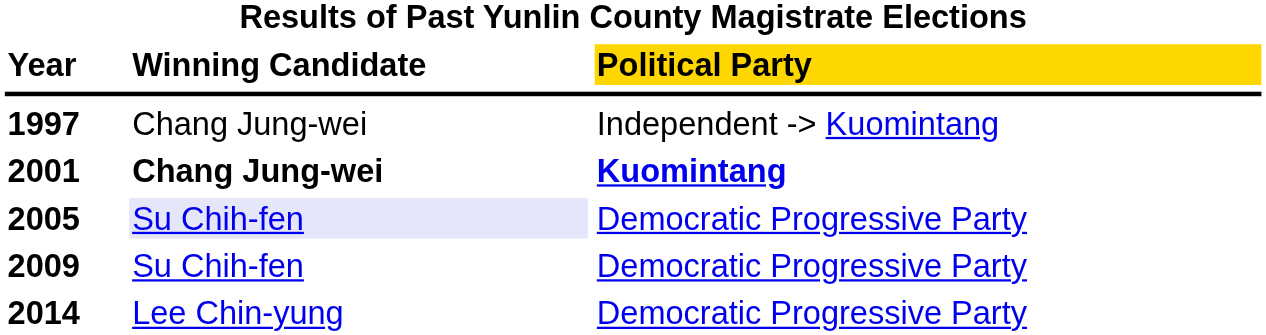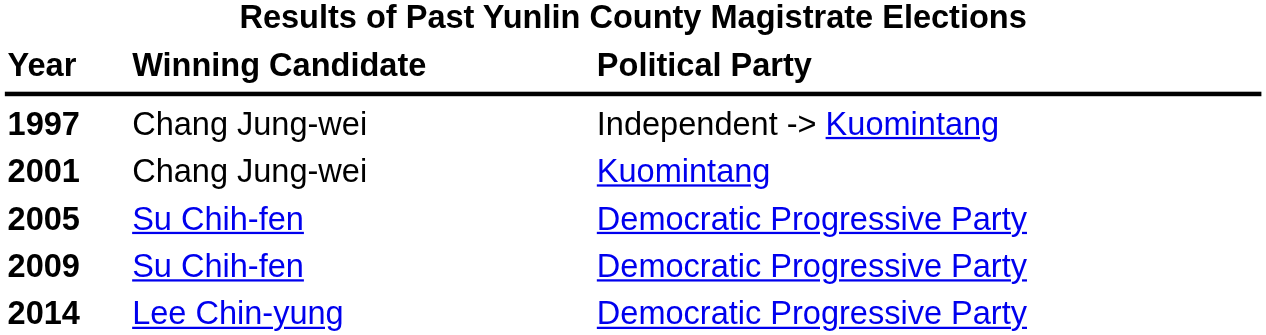(704, 65) gold background -> (704, 65) no background
(258, 171) bold -> (250, 171) normal
(692, 171) bold -> (684, 171) normal
(218, 219) lavender background -> (218, 219) no background
